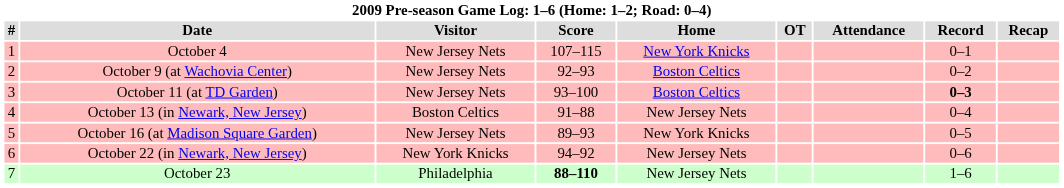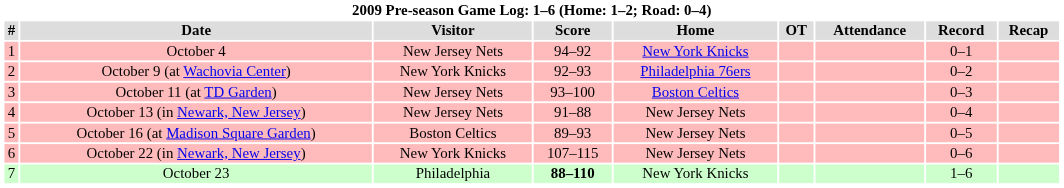(576, 51) 107–115 -> (573, 51) 94–92
(456, 71) New Jersey Nets -> (453, 71) New York Knicks
(696, 71) Boston Celtics -> (695, 71) Philadelphia 76ers
(961, 92) bold -> (961, 92) normal
(456, 112) Boston Celtics -> (453, 112) New Jersey Nets
(456, 132) New Jersey Nets -> (453, 132) Boston Celtics
(696, 132) New York Knicks -> (695, 132) New Jersey Nets
(576, 153) 94–92 -> (573, 153) 107–115
(696, 173) New Jersey Nets -> (695, 173) New York Knicks
